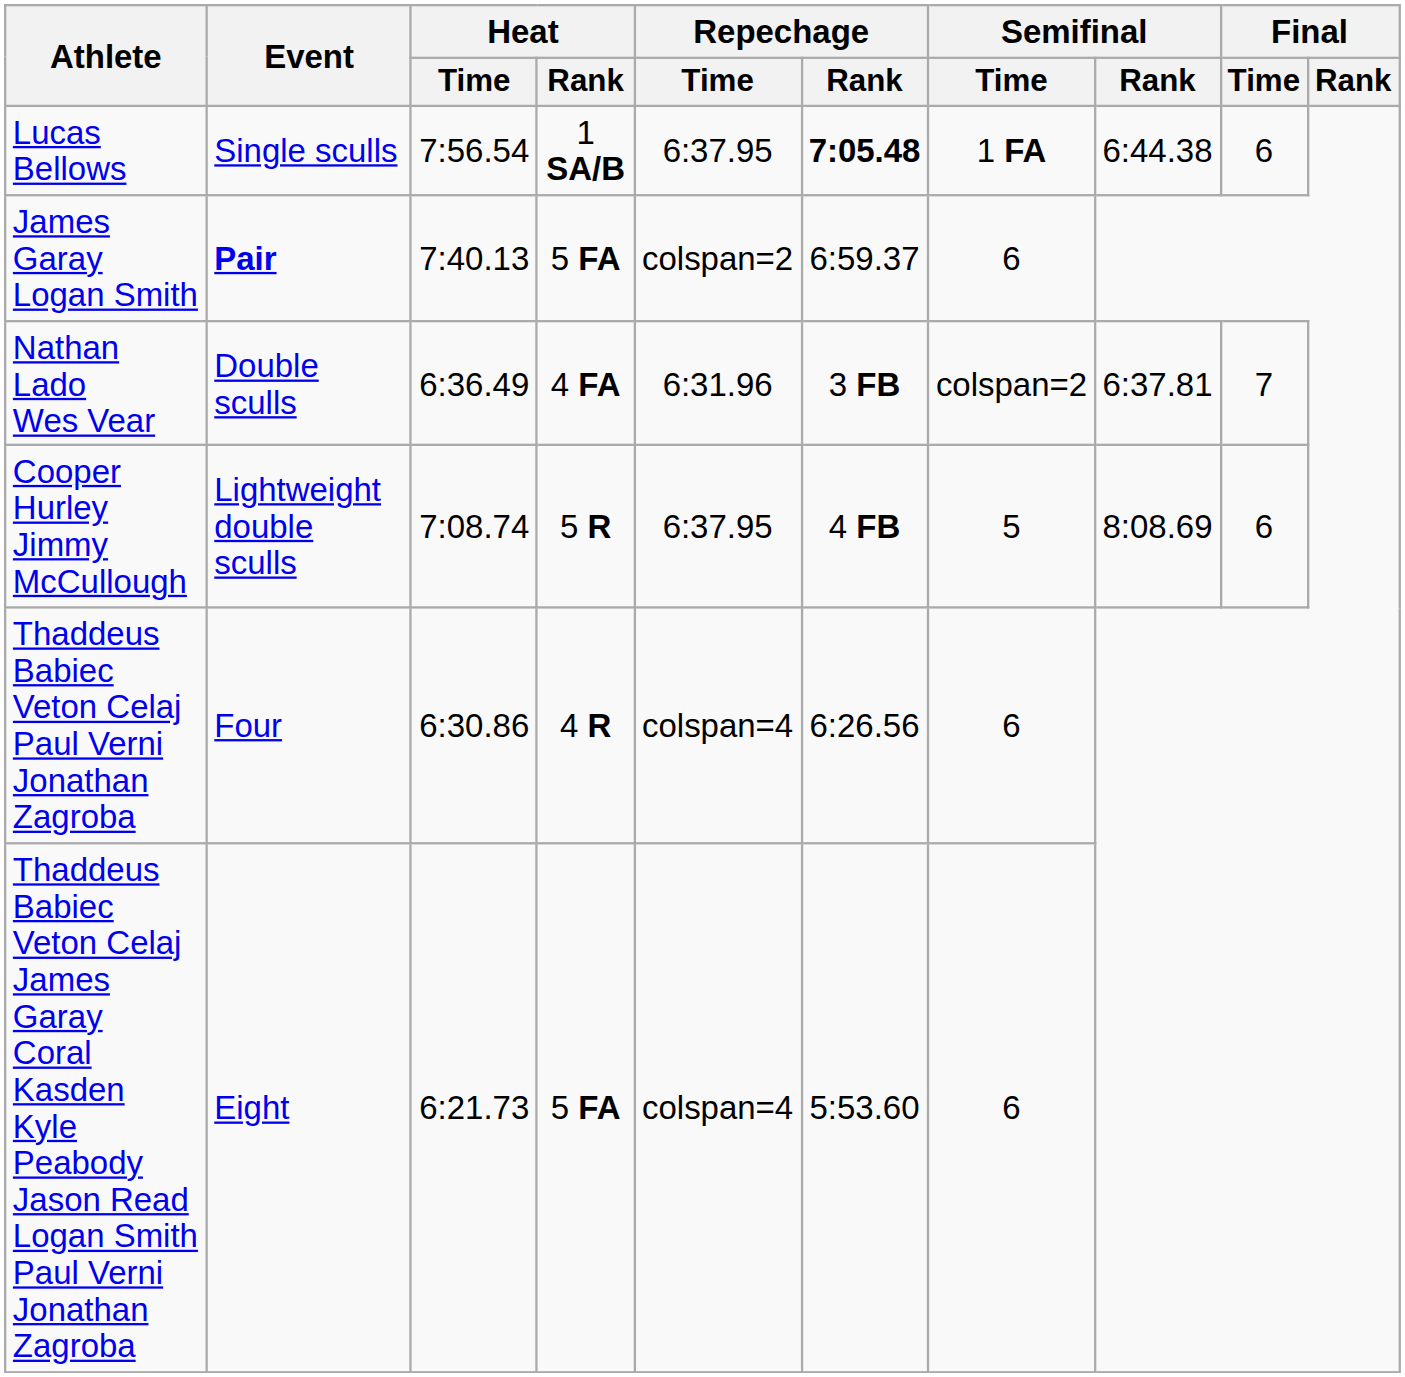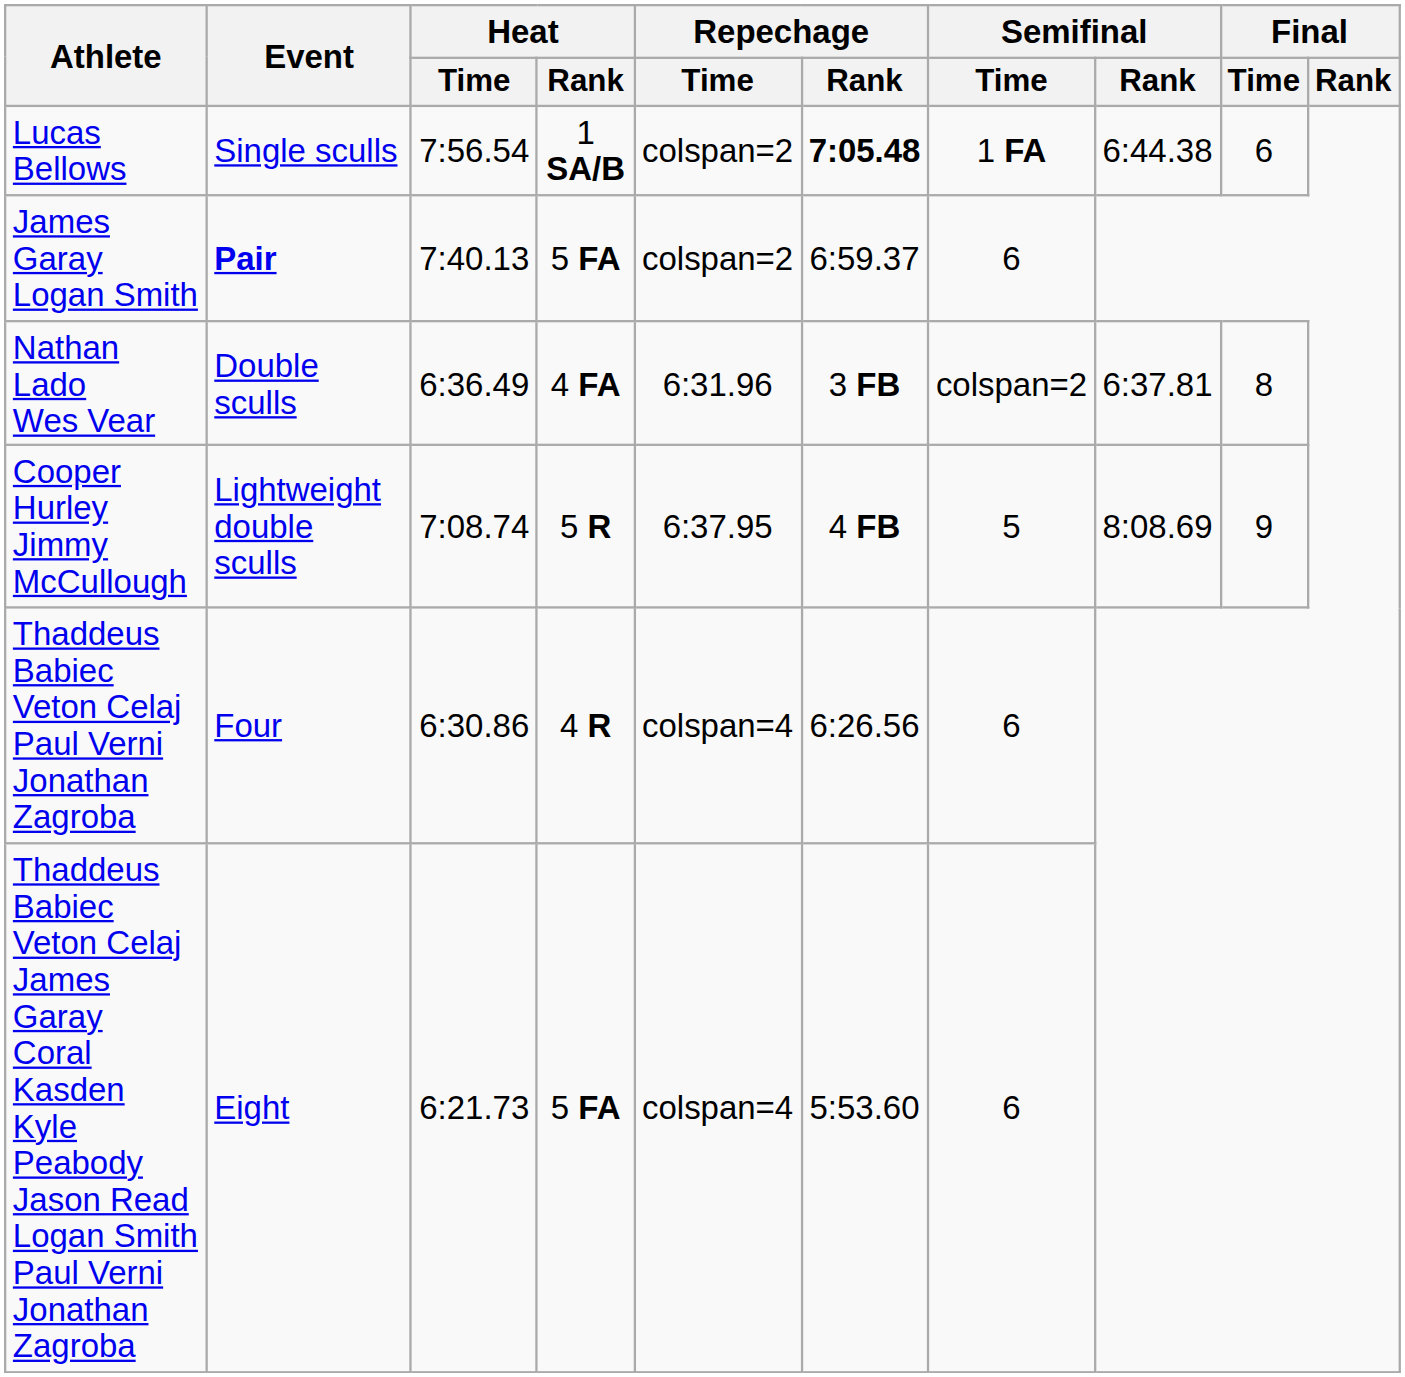(718, 151) 6:37.95 -> (718, 151) colspan=2
(1264, 384) 7 -> (1264, 384) 8
(1264, 527) 6 -> (1264, 527) 9
